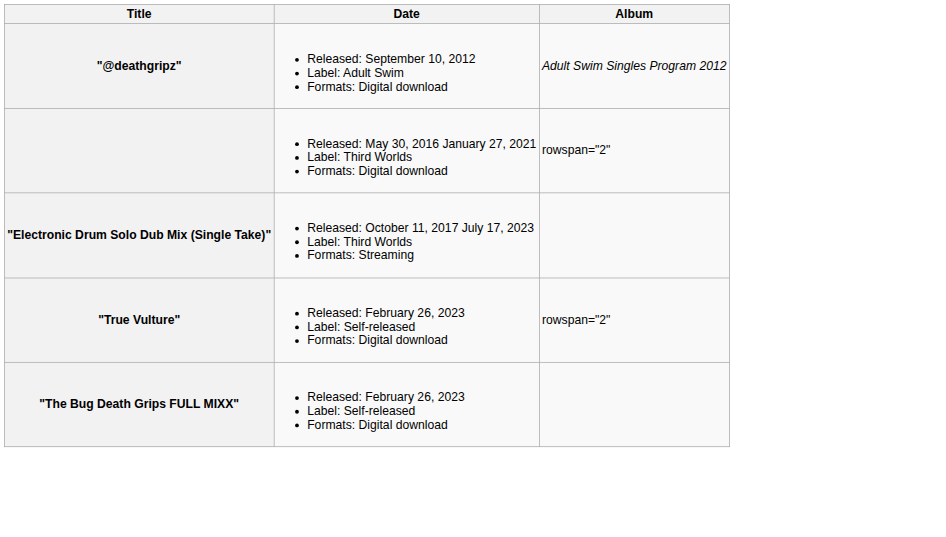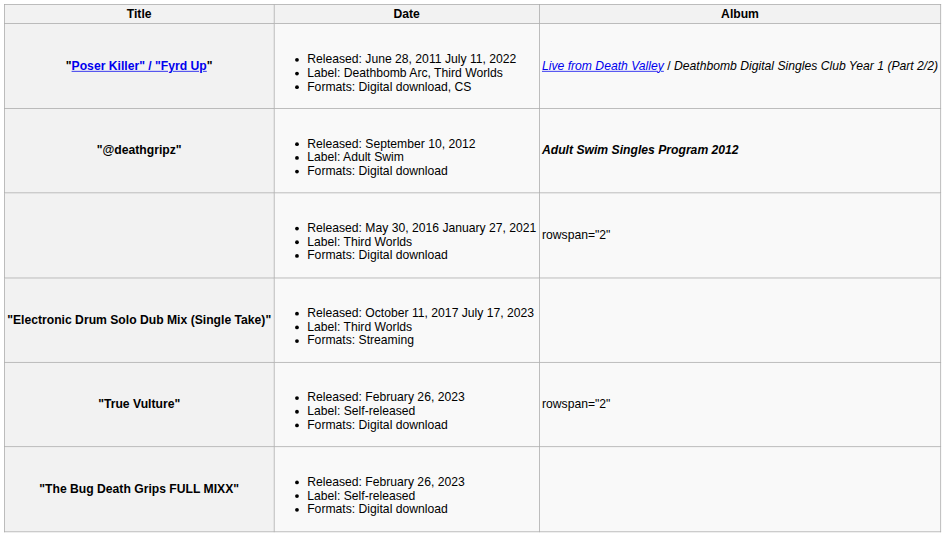+ row: (139, 66)
(634, 66) normal -> (640, 150) bold
